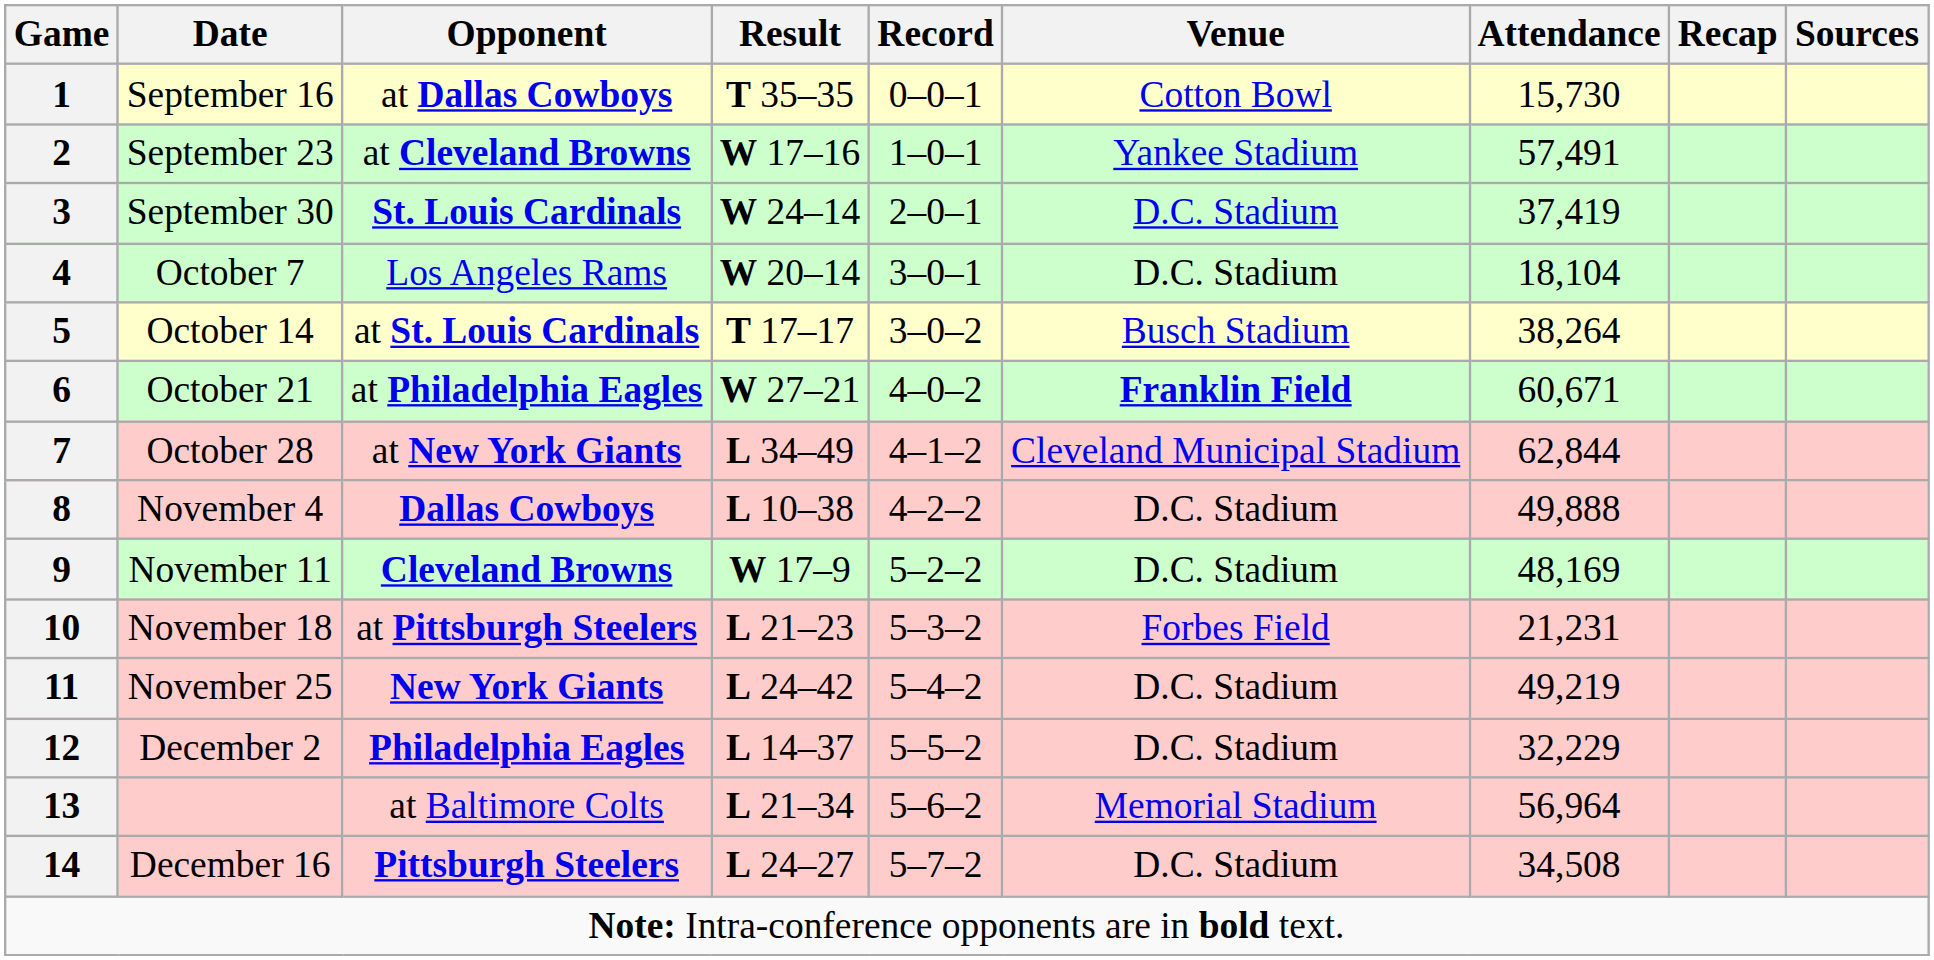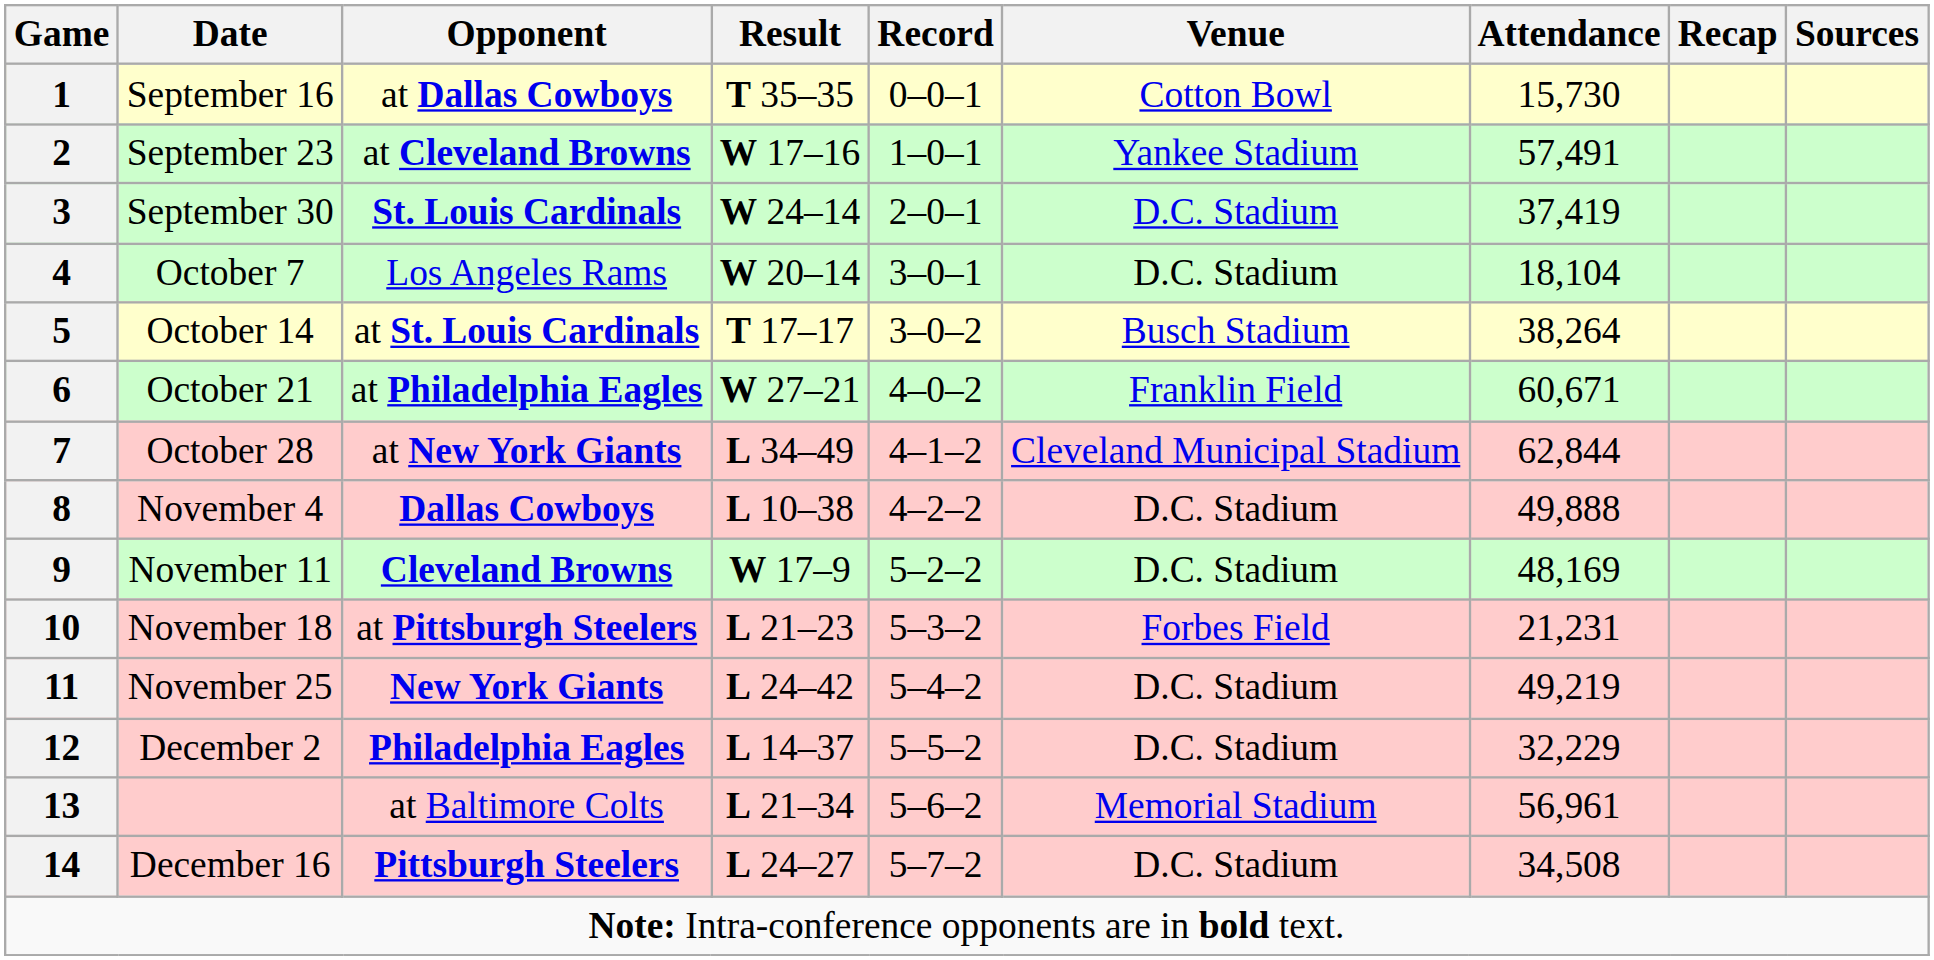(1236, 390) bold -> (1236, 390) normal
(1569, 806) 56,964 -> (1569, 806) 56,961
